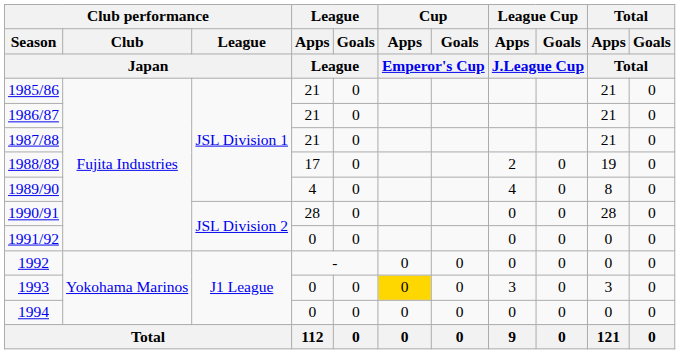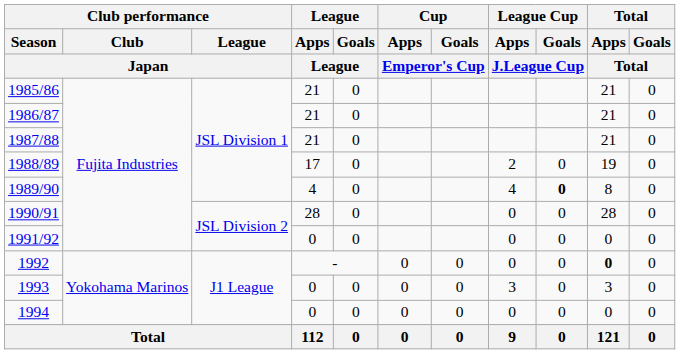(562, 189) normal -> (562, 189) bold
(608, 262) normal -> (608, 262) bold
(405, 287) gold background -> (405, 287) no background
